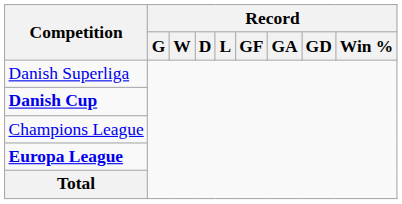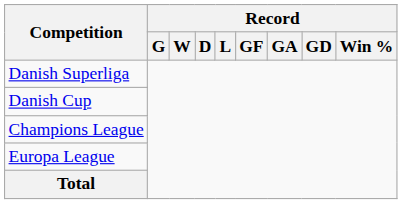(53, 101) bold -> (50, 101) normal
(66, 156) bold -> (62, 156) normal
